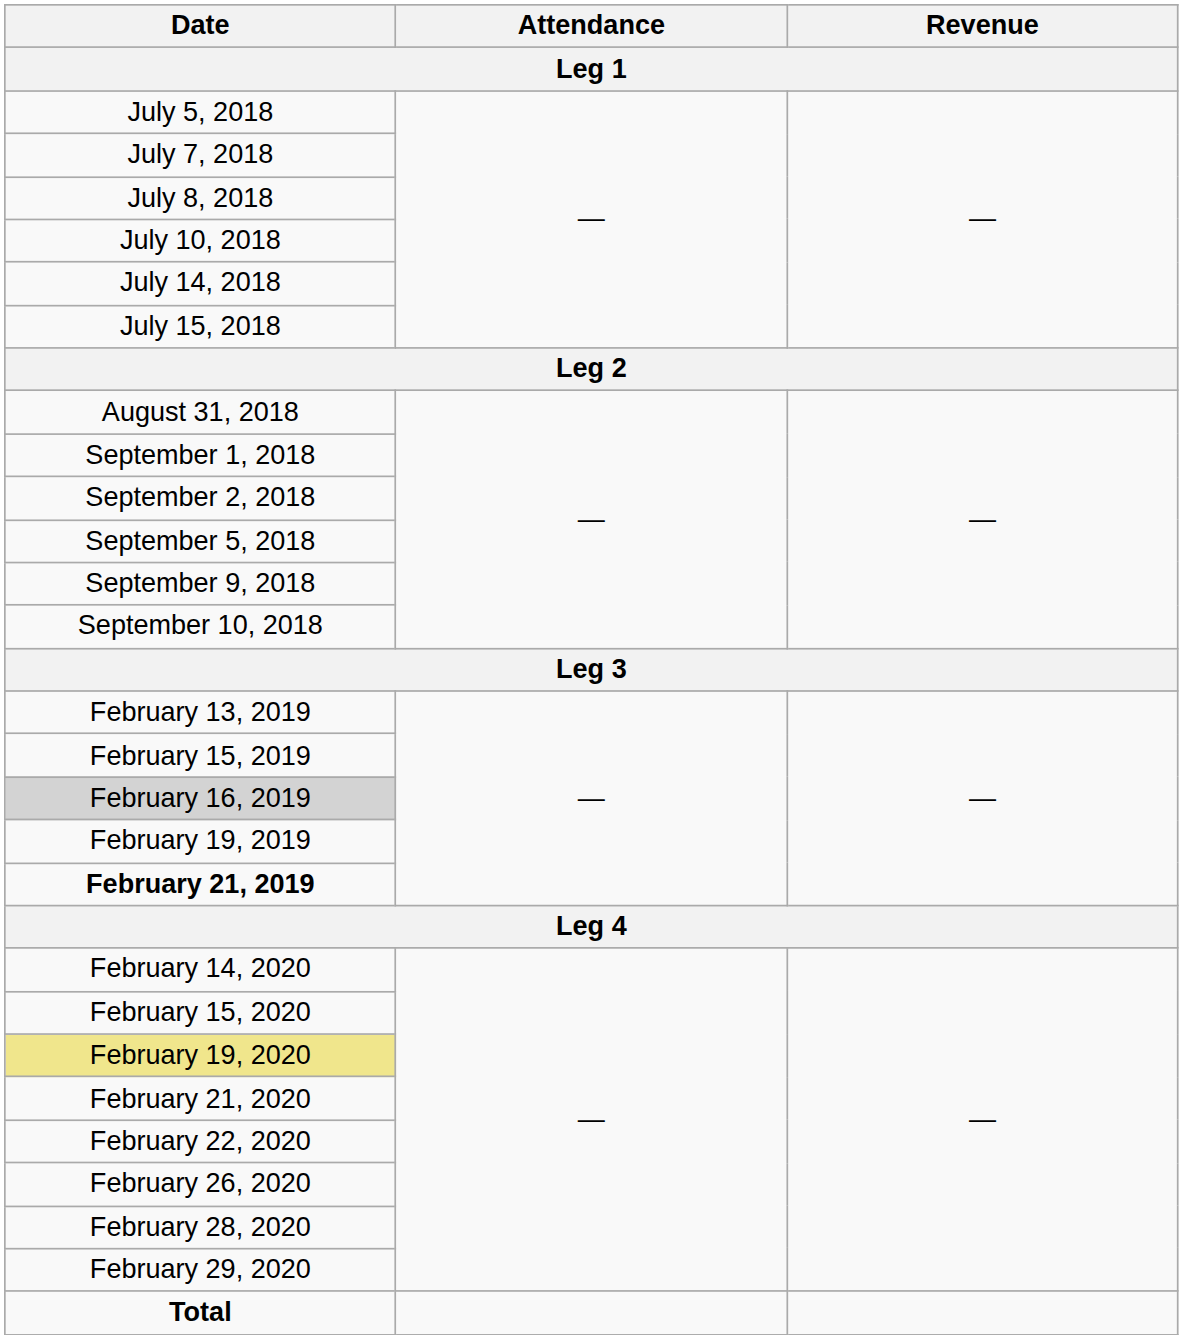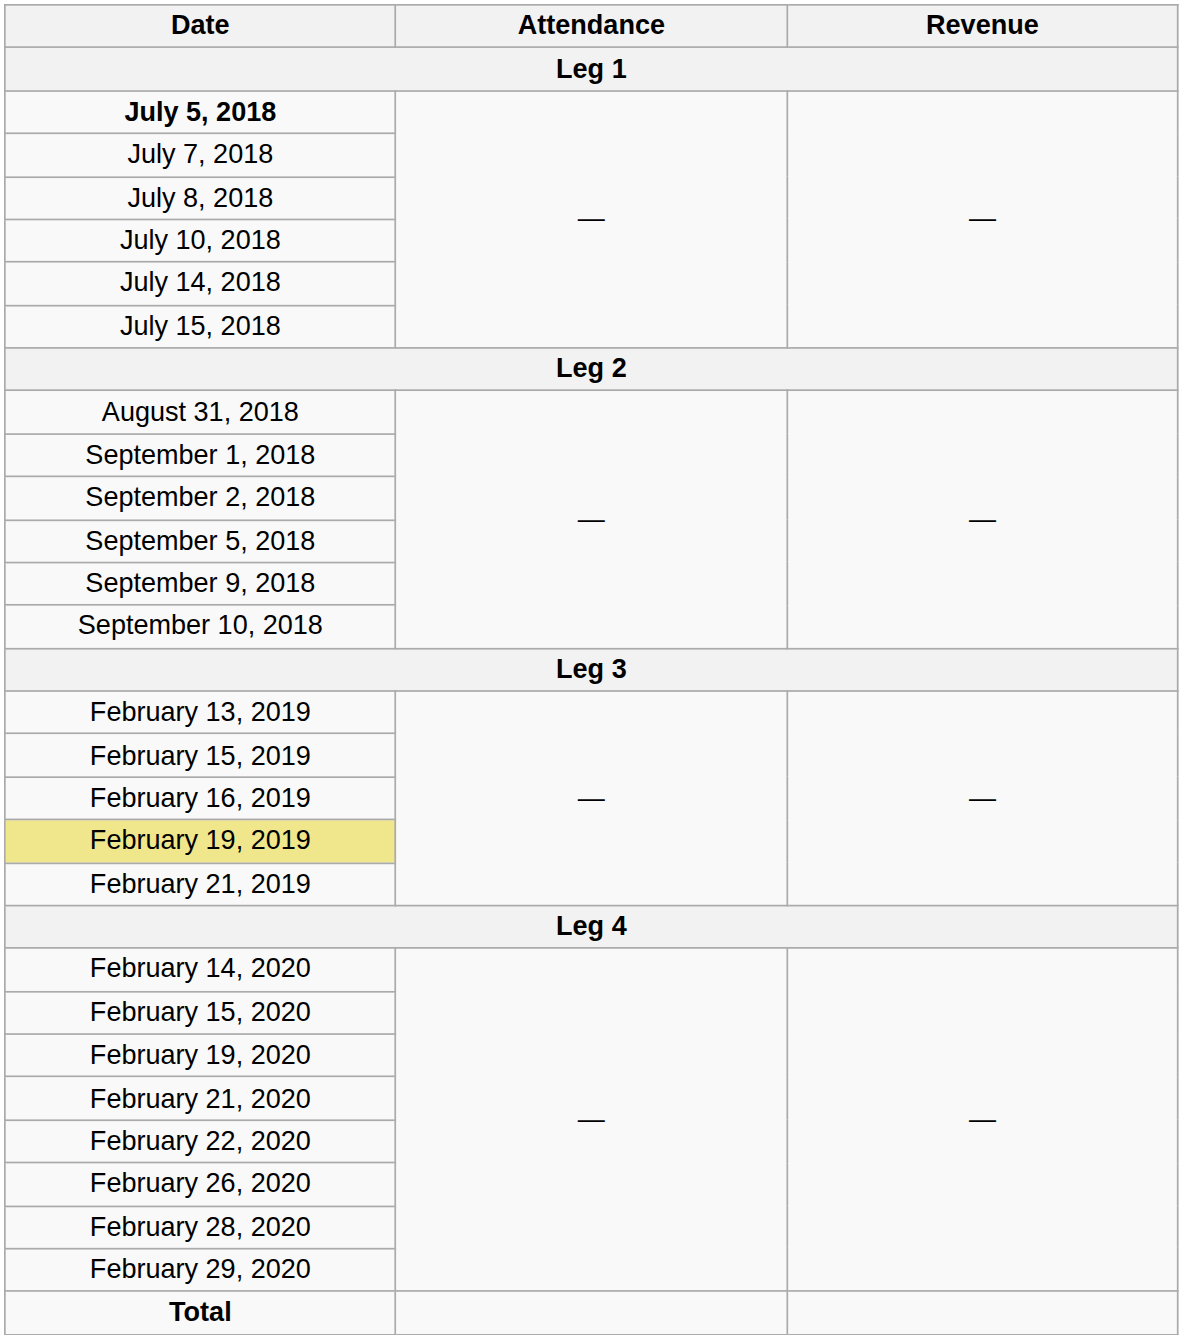(200, 111) normal -> (200, 111) bold
(200, 797) lightgrey background -> (200, 797) no background
(200, 840) no background -> (200, 840) khaki background
(200, 883) bold -> (200, 883) normal
(200, 1055) khaki background -> (200, 1055) no background
